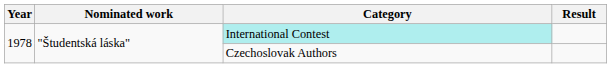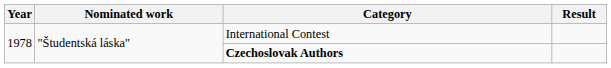(278, 33) paleturquoise background -> (278, 33) no background
(281, 53) normal -> (284, 53) bold
